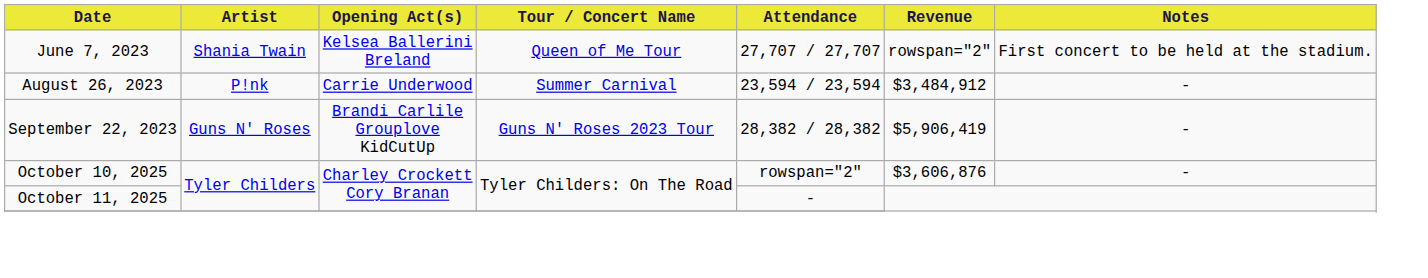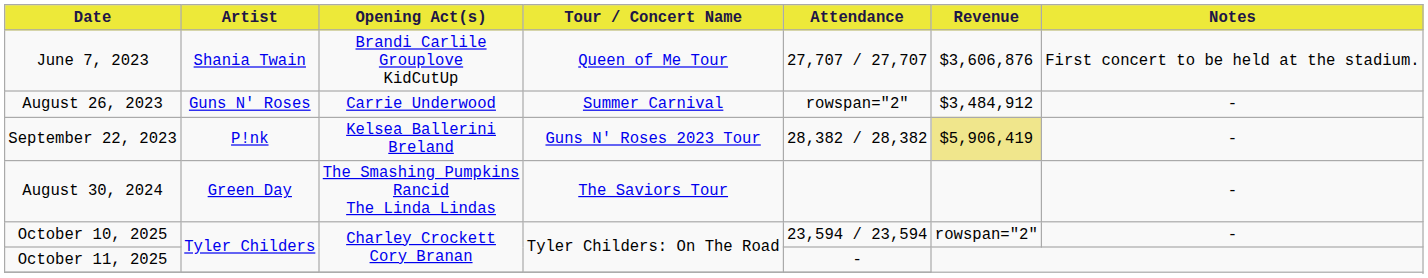(398, 52) Kelsea Ballerini Breland -> (421, 61) Brandi Carlile Grouplove KidCutUp
(940, 52) rowspan="2" -> (986, 61) $3,606,876
(250, 86) P!nk -> (250, 104) Guns N' Roses
(810, 86) 23,594 / 23,594 -> (857, 104) rowspan="2"
(250, 130) Guns N' Roses -> (250, 139) P!nk
(398, 130) Brandi Carlile Grouplove KidCutUp -> (421, 139) Kelsea Ballerini Breland
(940, 130) no background -> (986, 139) khaki background
+ row: (93, 191)
(810, 173) rowspan="2" -> (857, 234) 23,594 / 23,594
(940, 173) $3,606,876 -> (986, 234) rowspan="2"
